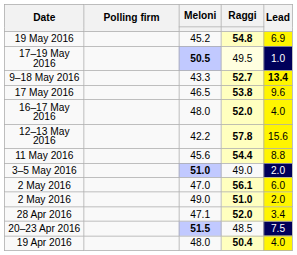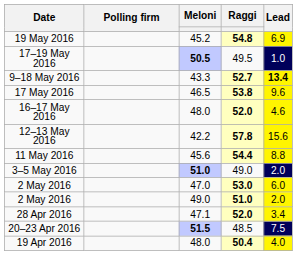(243, 58) lightyellow background -> (243, 58) no background
(278, 112) 4.0 -> (278, 112) 4.6
(243, 184) 56.1 -> (243, 184) 53.0
